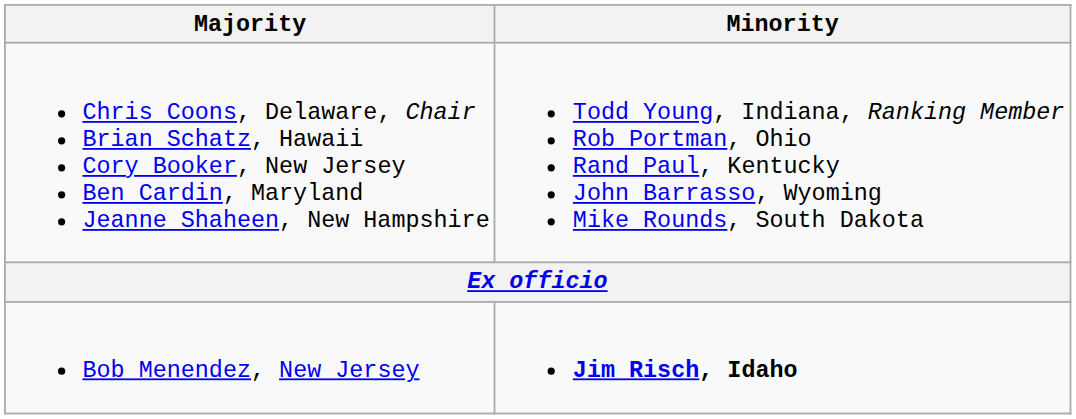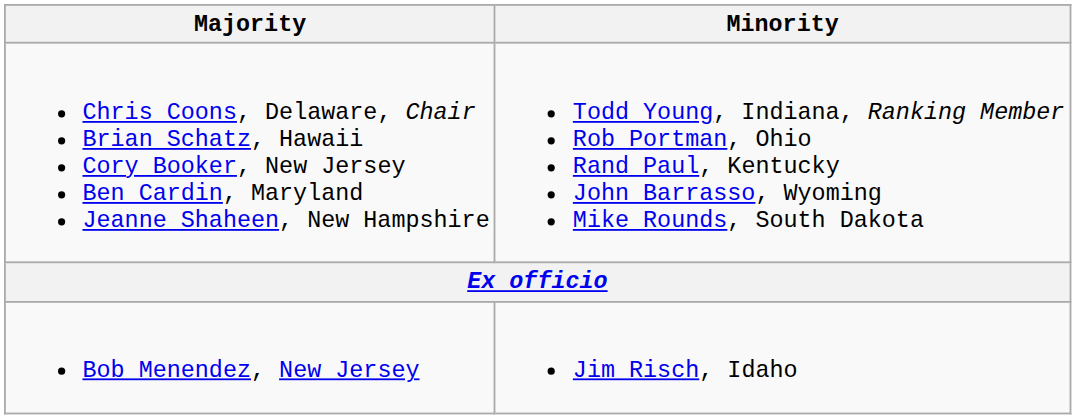(783, 371) bold -> (783, 371) normal
